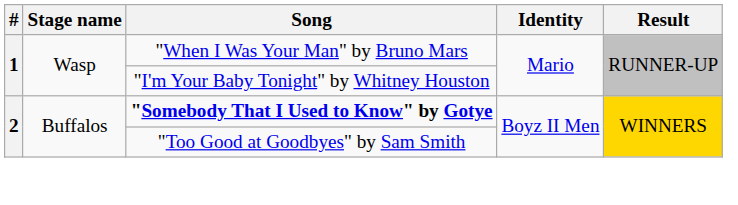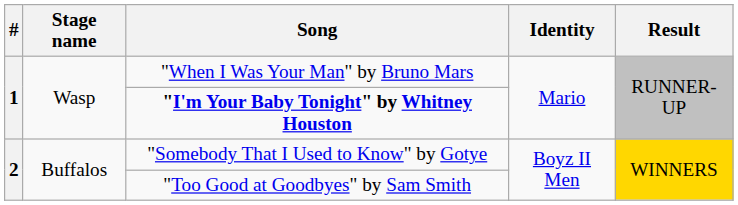(312, 80) normal -> (317, 113) bold
(312, 111) bold -> (317, 154) normal
